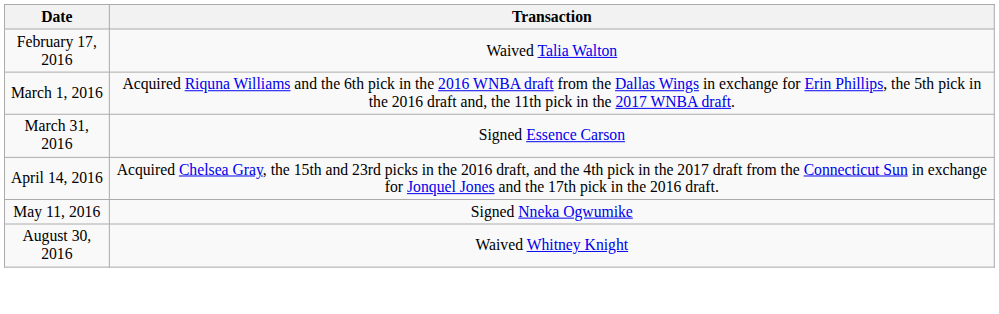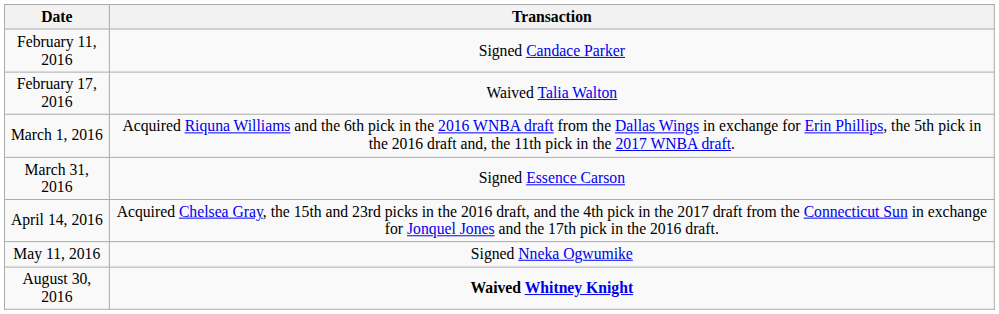+ row: (57, 50)
(552, 245) normal -> (552, 288) bold
